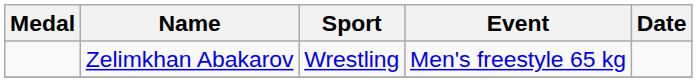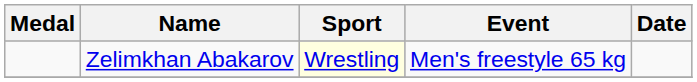(352, 59) no background -> (352, 59) lightyellow background
